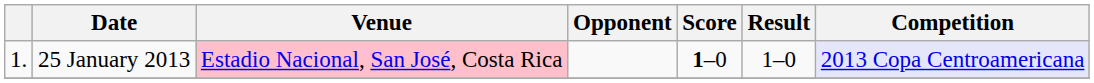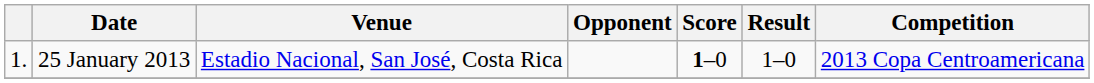(382, 59) pink background -> (382, 59) no background
(953, 59) lavender background -> (953, 59) no background
